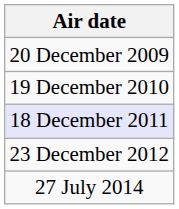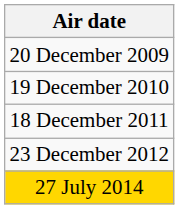(89, 120) lavender background -> (89, 120) no background
(89, 187) no background -> (89, 187) gold background
